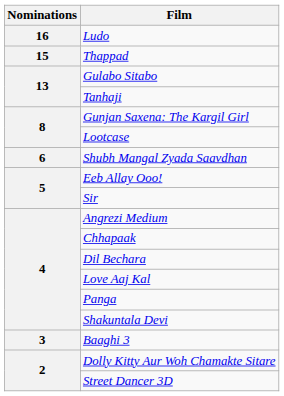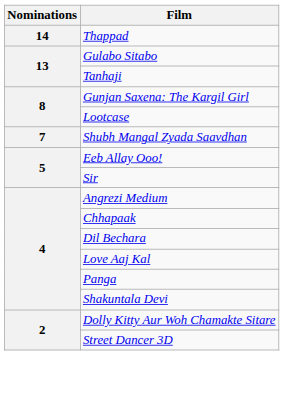- row: (96, 35)
(42, 56) 15 -> (42, 35) 14
(42, 157) 6 -> (42, 137) 7
- row: (106, 340)
